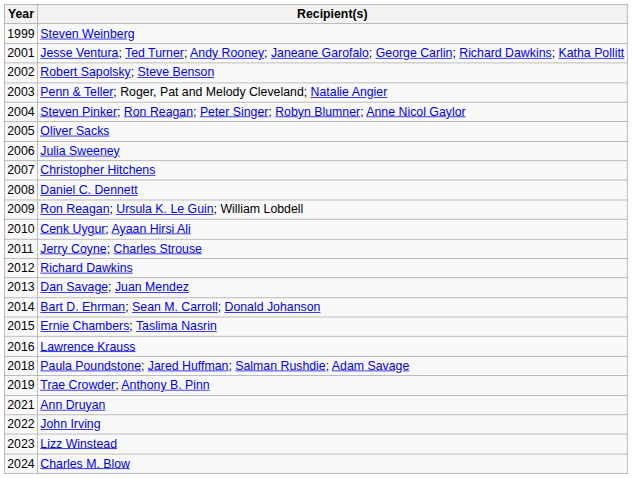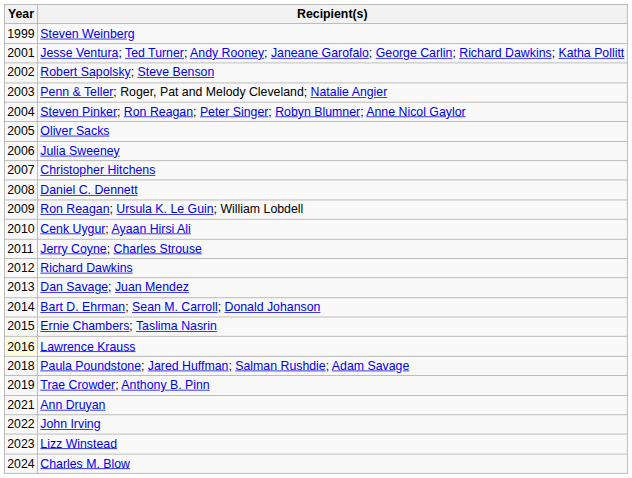(21, 346) no background -> (21, 346) lightyellow background
